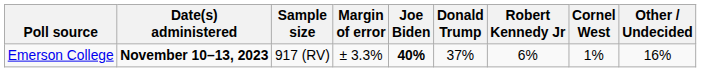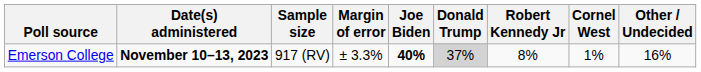(460, 55) no background -> (460, 55) lightgrey background
(528, 55) 6% -> (528, 55) 8%
